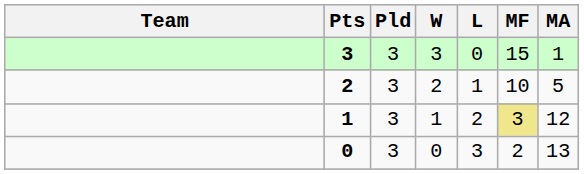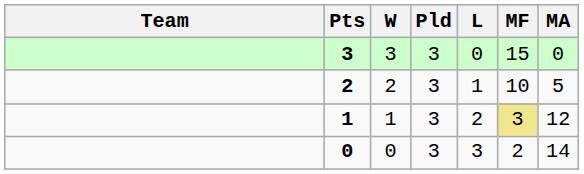columns swapped: (393, 21) <-> (436, 21)
(558, 54) 1 -> (558, 54) 0
(558, 153) 13 -> (558, 153) 14
